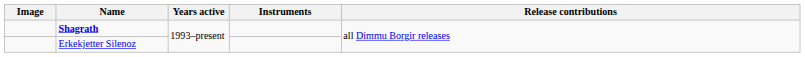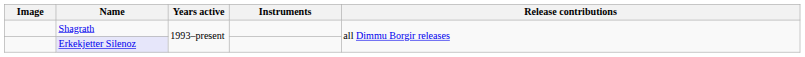(78, 28) bold -> (76, 28) normal
(97, 44) no background -> (97, 44) lavender background
